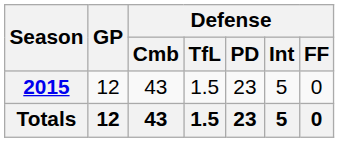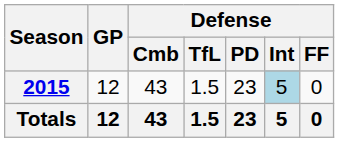(282, 86) no background -> (282, 86) lightblue background
